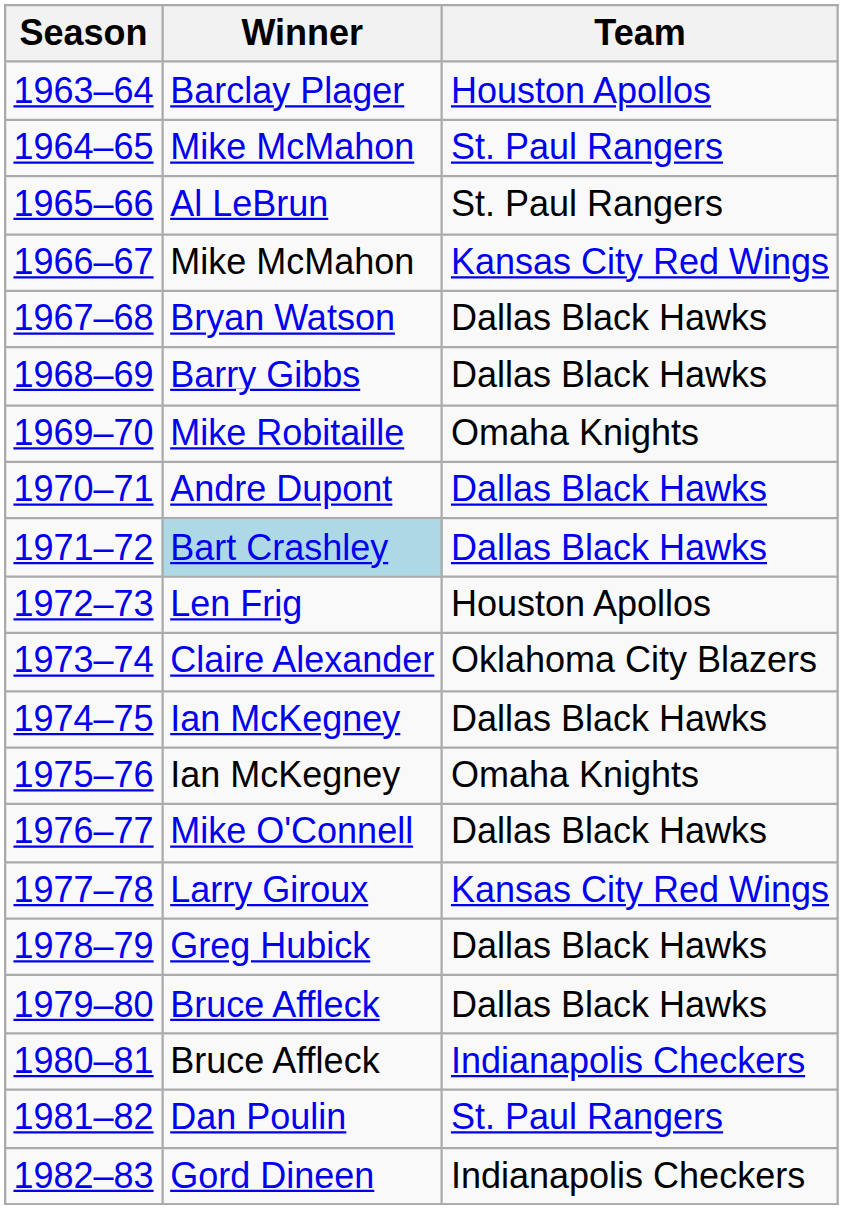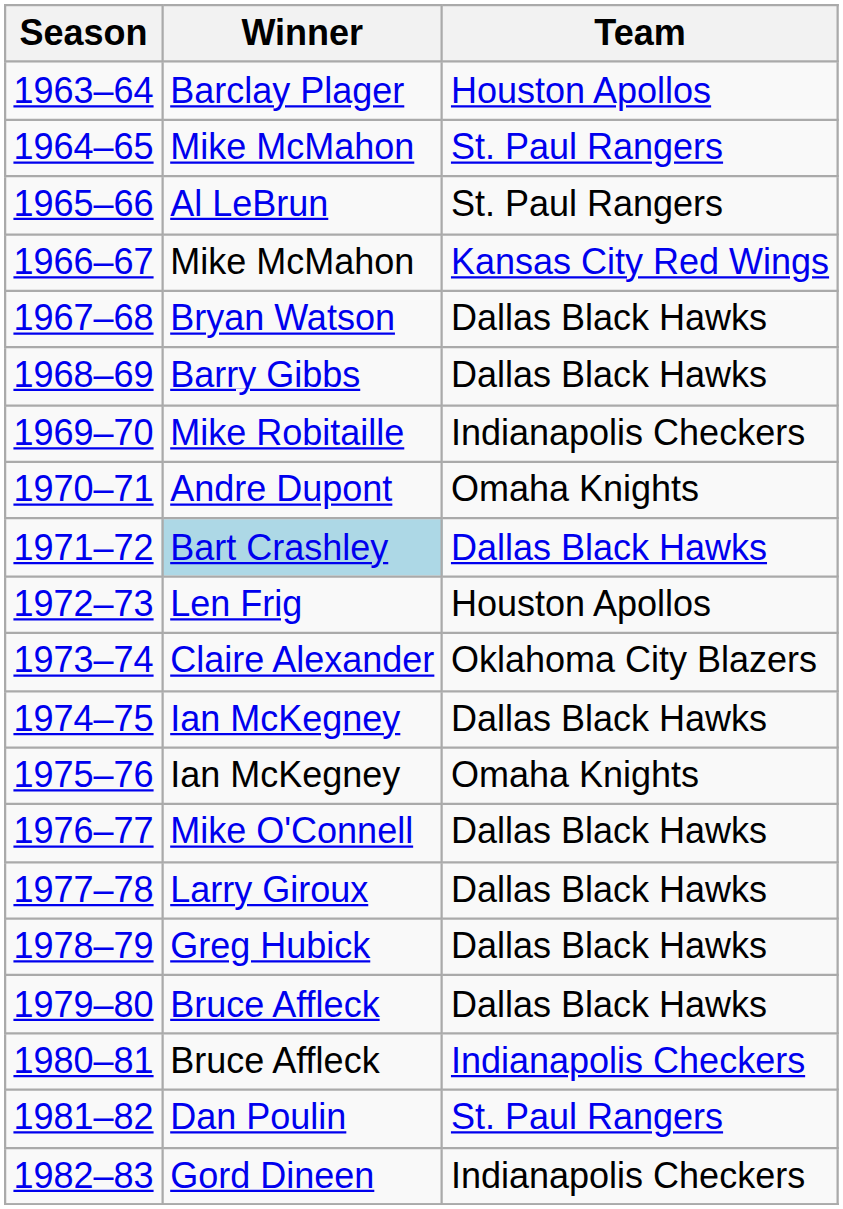(575, 432) Omaha Knights -> (628, 432) Indianapolis Checkers
(609, 489) Dallas Black Hawks -> (575, 489) Omaha Knights
(640, 889) Kansas City Red Wings -> (609, 889) Dallas Black Hawks
